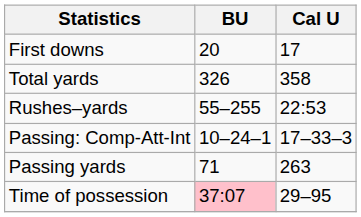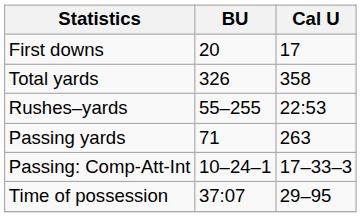rows swapped: (67, 166) <-> (100, 137)
(222, 196) pink background -> (222, 196) no background
